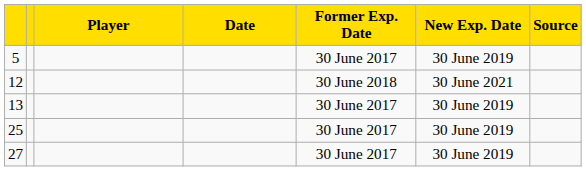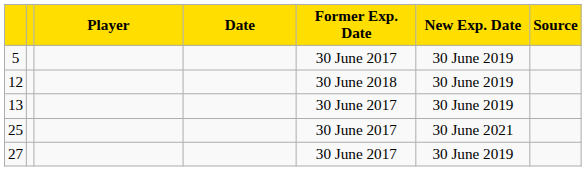(473, 81) 30 June 2021 -> (473, 81) 30 June 2019
(473, 130) 30 June 2019 -> (473, 130) 30 June 2021
